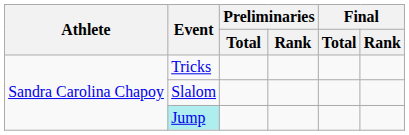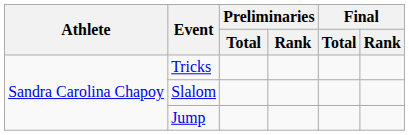(188, 117) paleturquoise background -> (188, 117) no background
